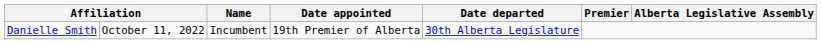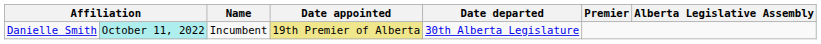(153, 30) no background -> (153, 30) paleturquoise background
(346, 30) no background -> (346, 30) khaki background
